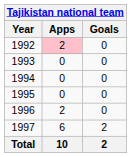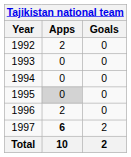(62, 45) pink background -> (62, 45) no background
(62, 95) no background -> (62, 95) lightgrey background
(62, 128) normal -> (62, 128) bold
